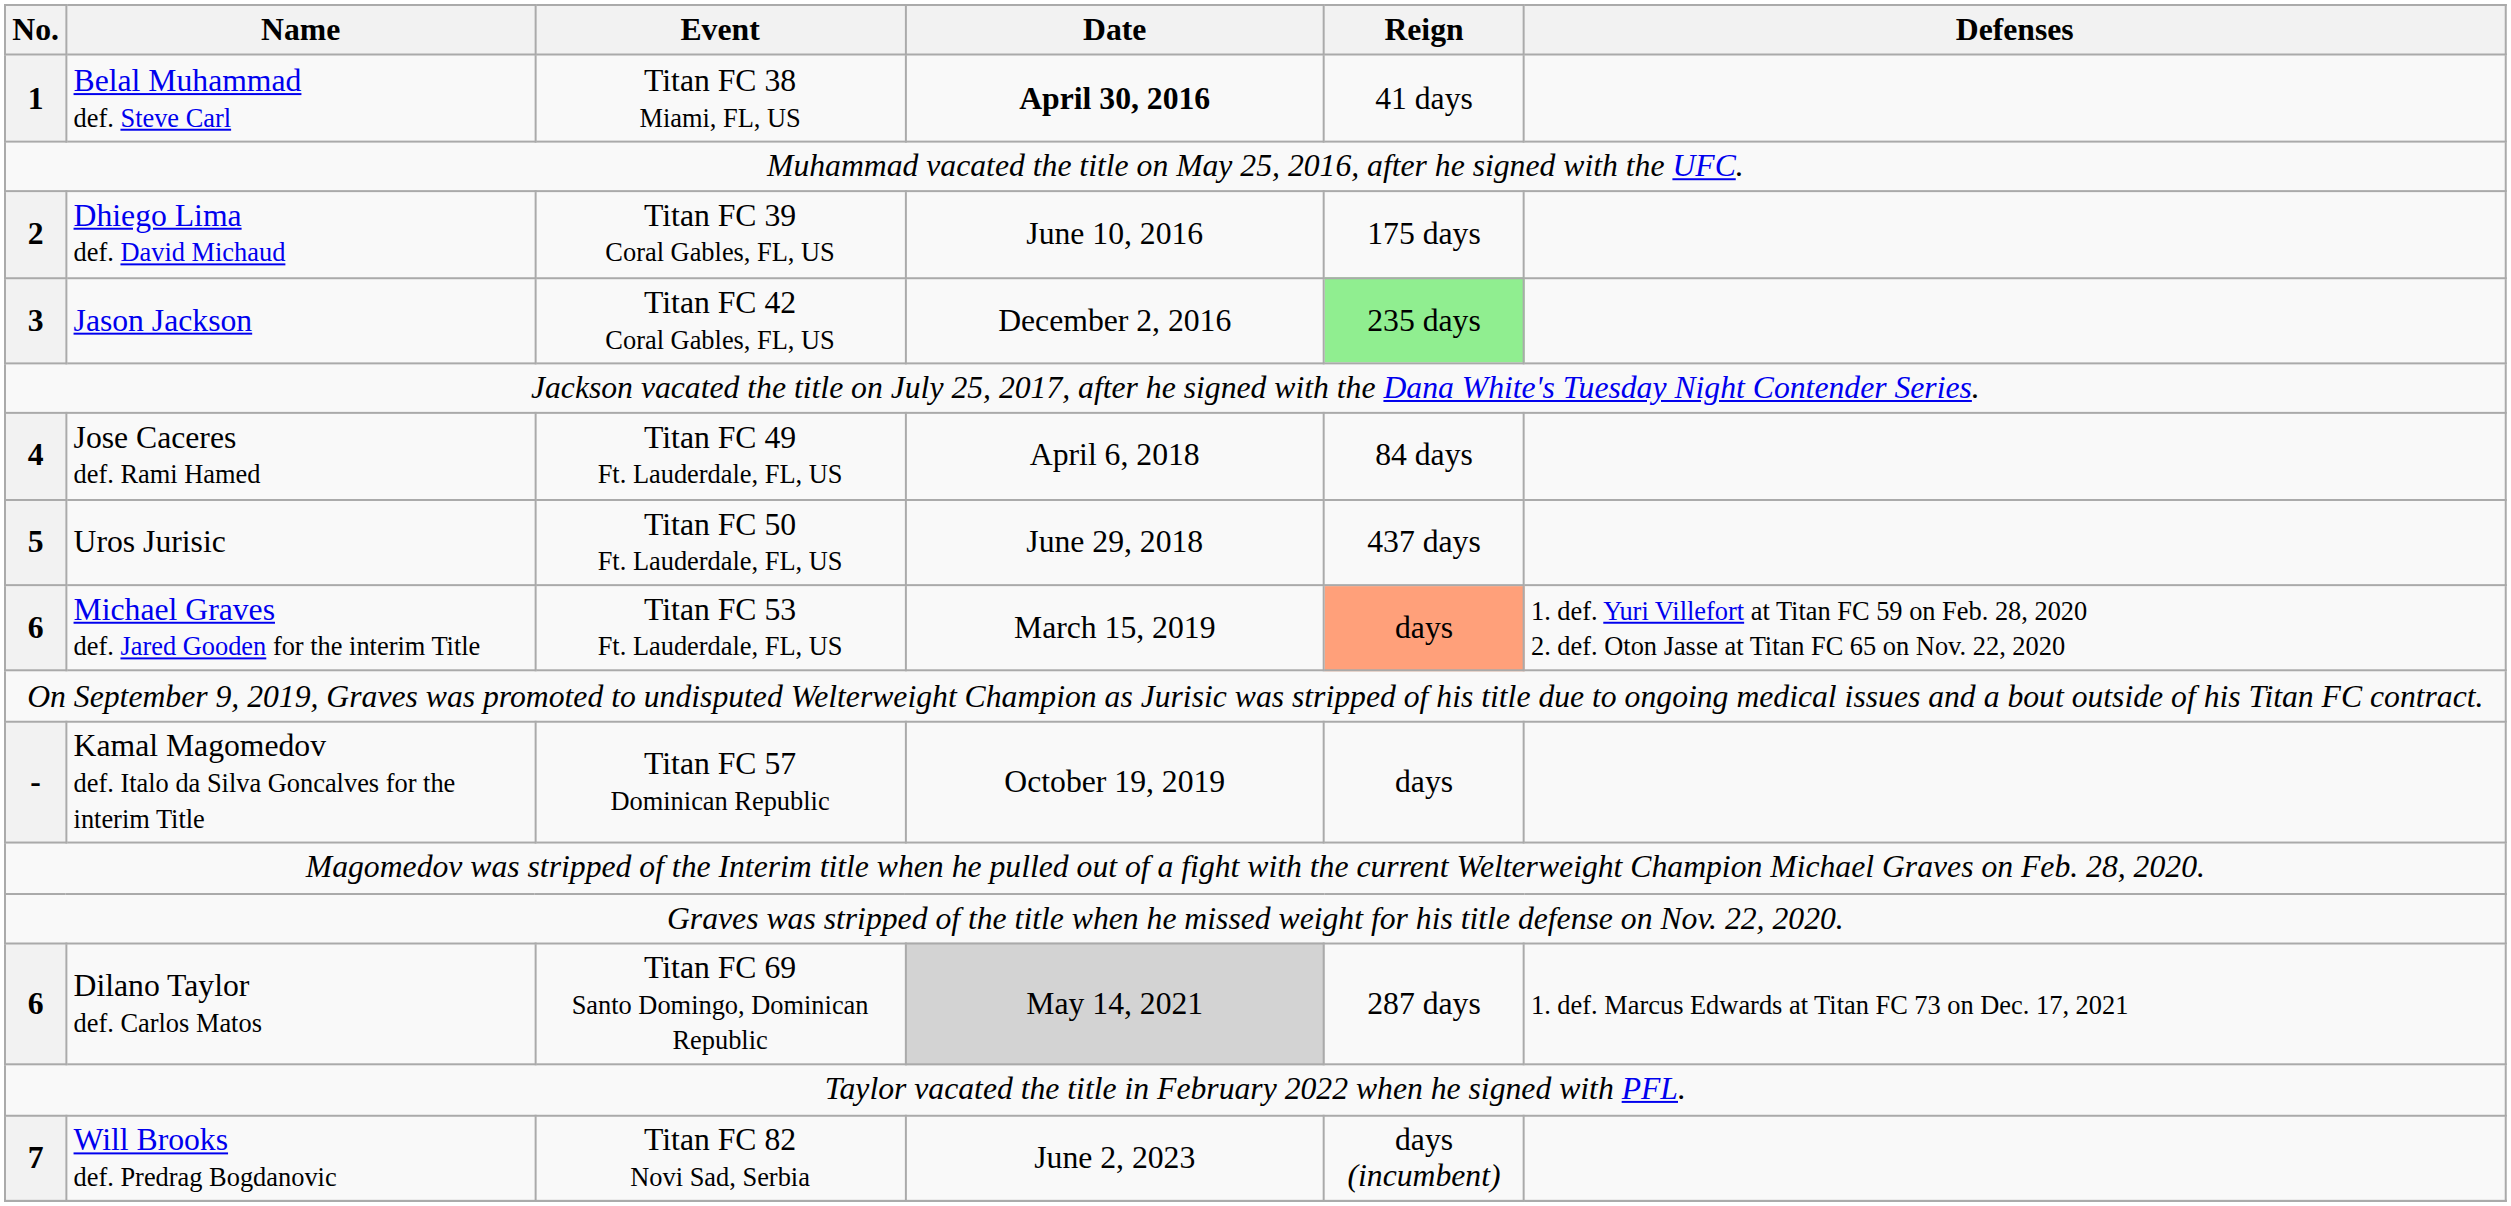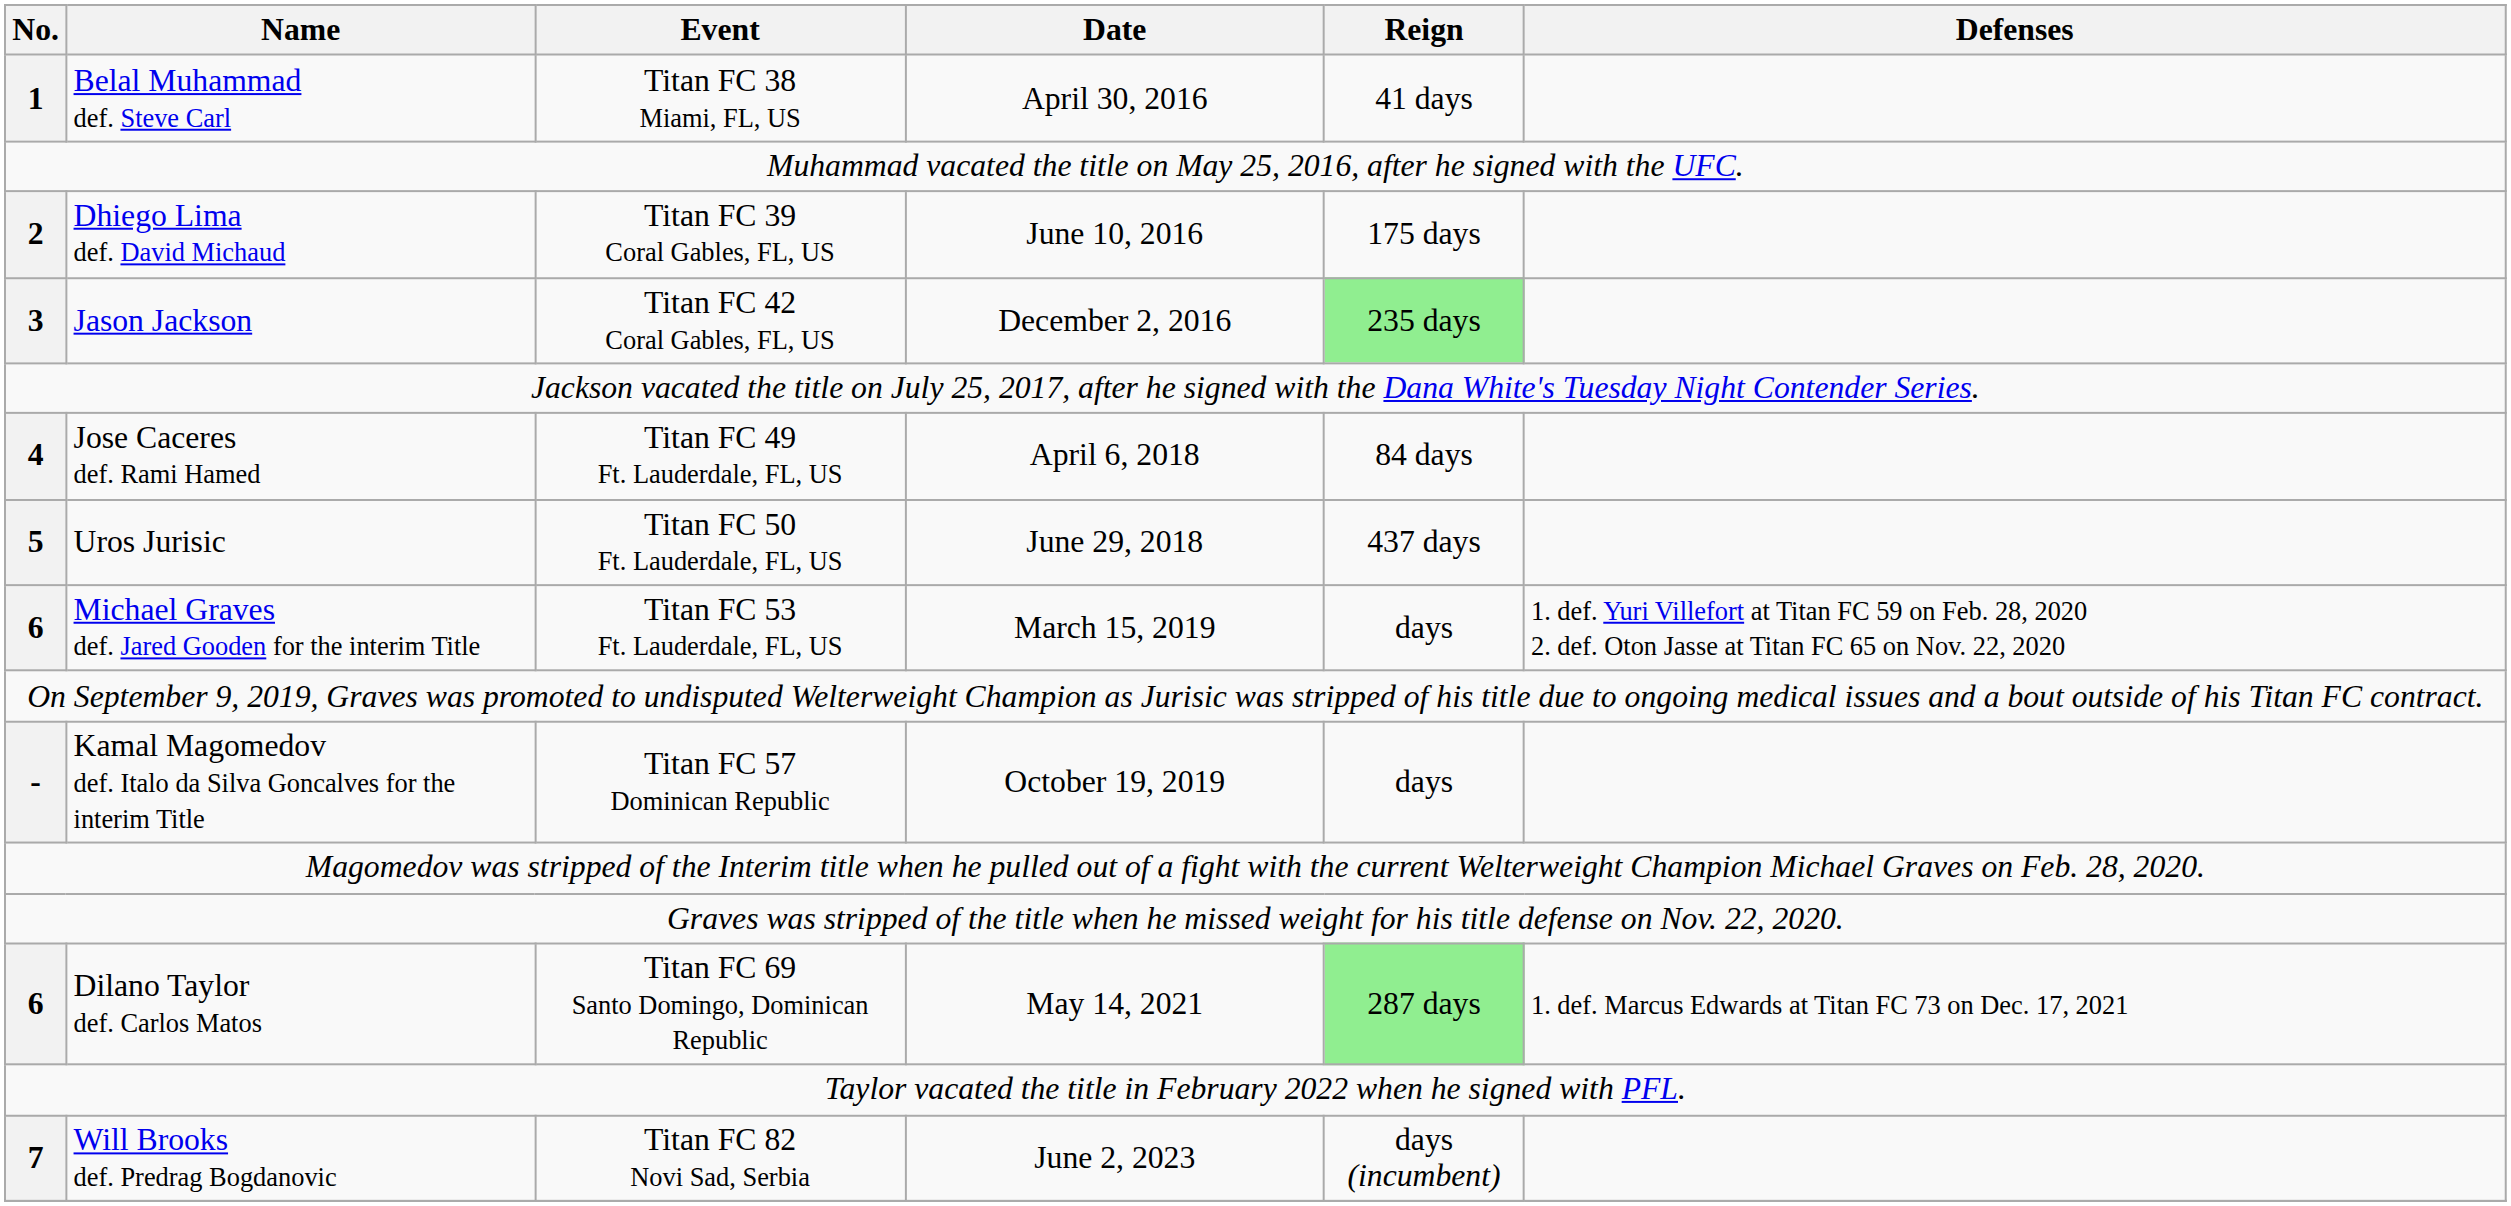(1115, 97) bold -> (1115, 97) normal
(1424, 627) lightsalmon background -> (1424, 627) no background
(1115, 1003) lightgrey background -> (1115, 1003) no background
(1424, 1003) no background -> (1424, 1003) lightgreen background
